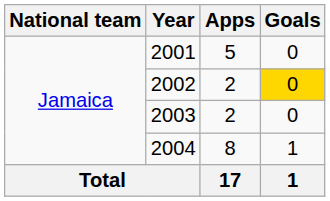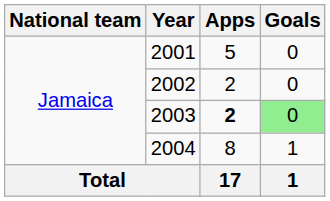(293, 84) gold background -> (293, 84) no background
(230, 116) normal -> (230, 116) bold
(293, 116) no background -> (293, 116) lightgreen background
